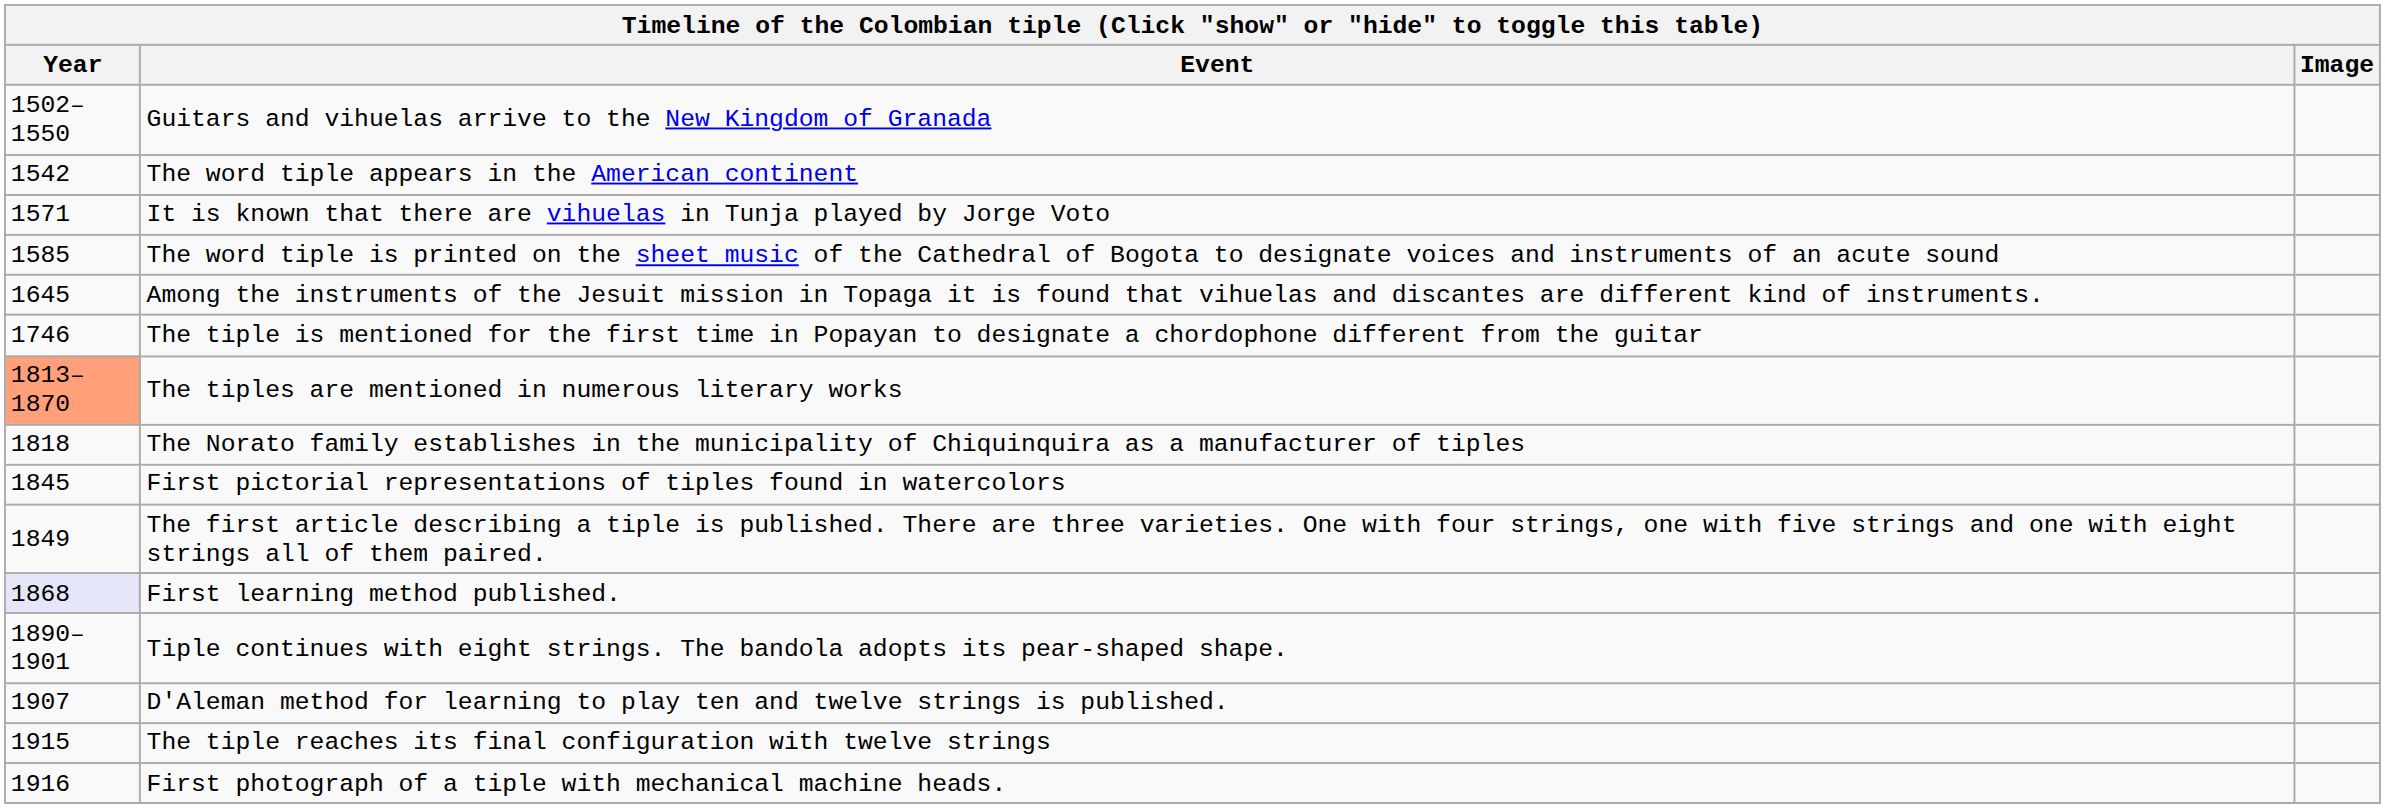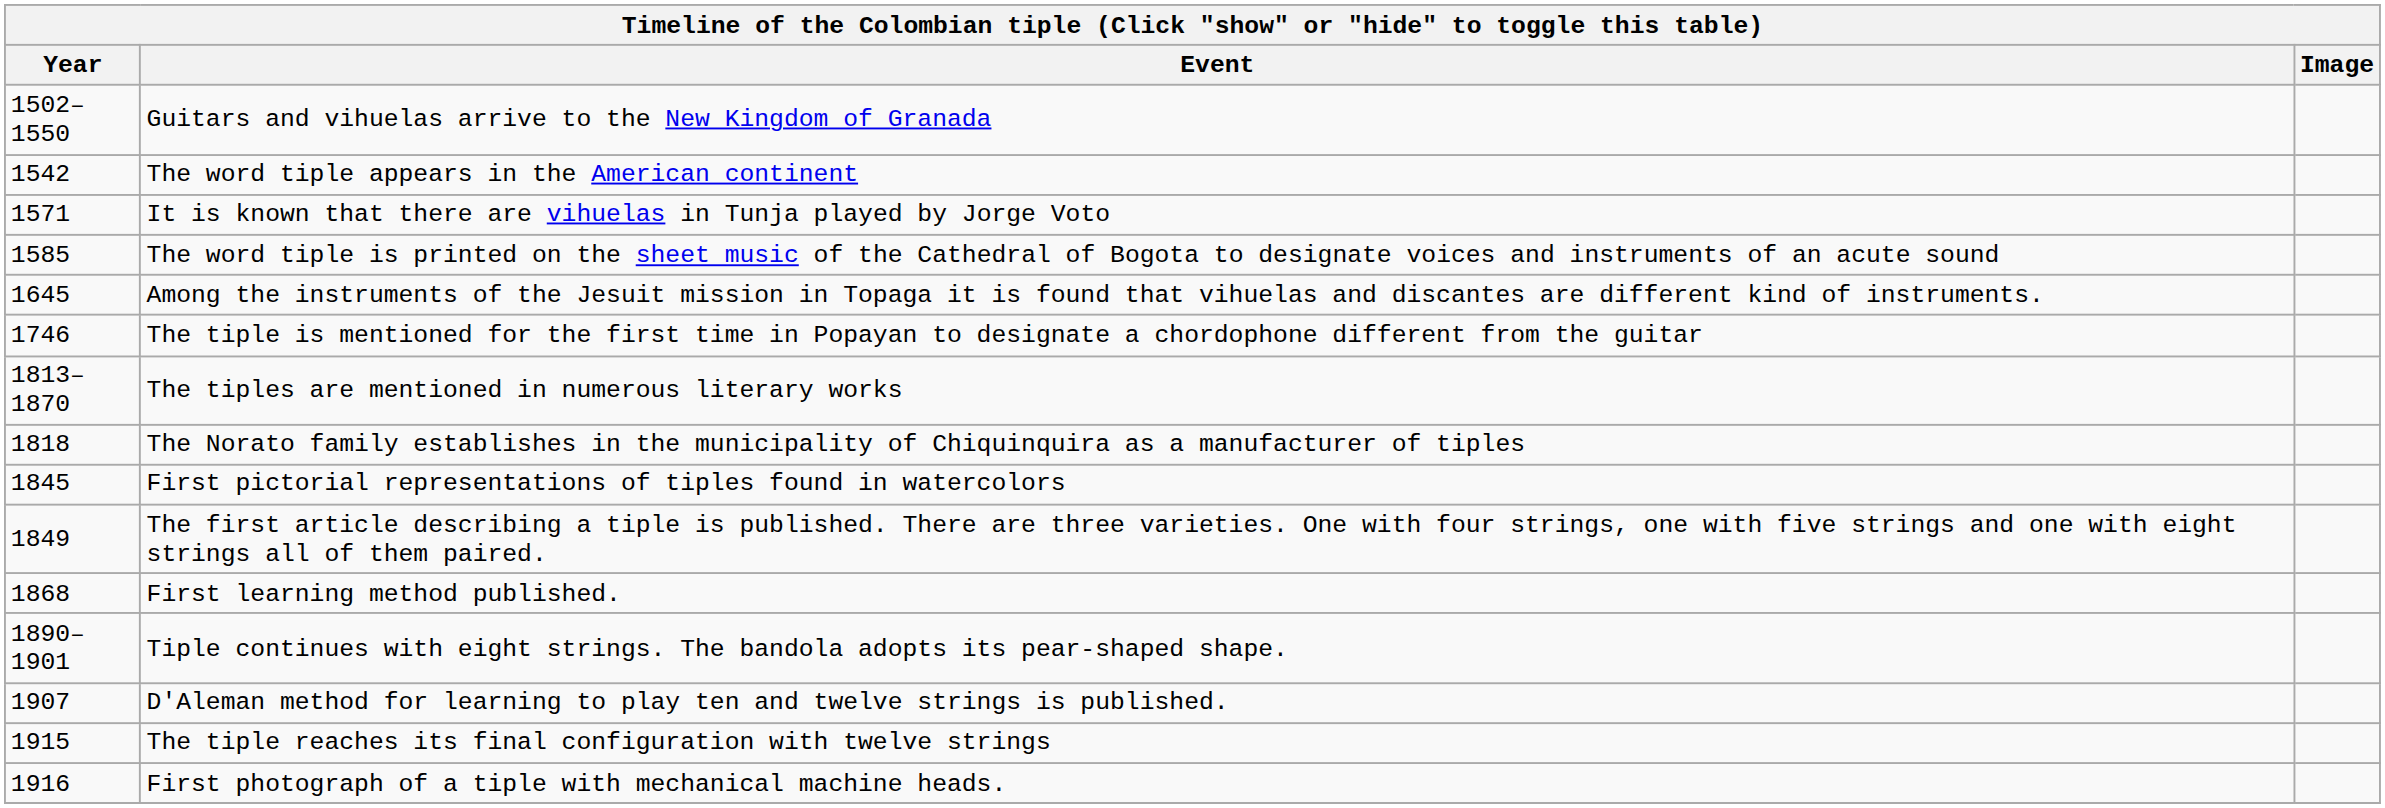(48, 390) lightsalmon background -> (48, 390) no background
(40, 594) lavender background -> (40, 594) no background
